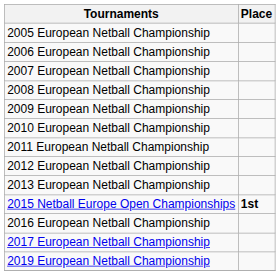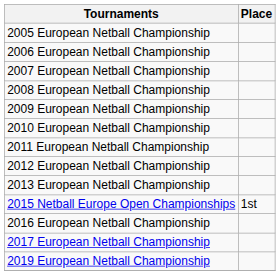(249, 204) bold -> (249, 204) normal
